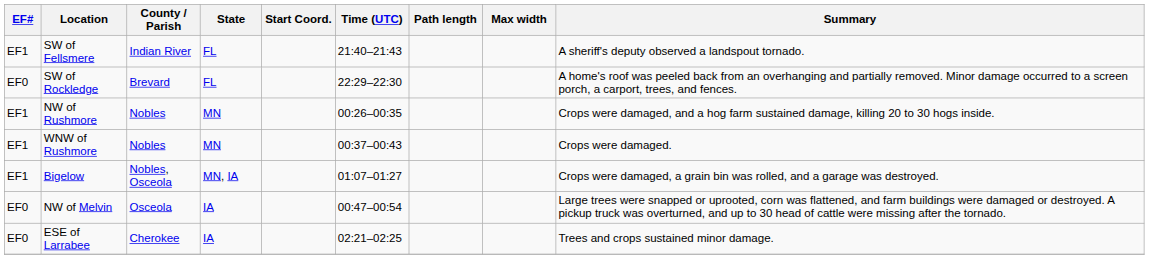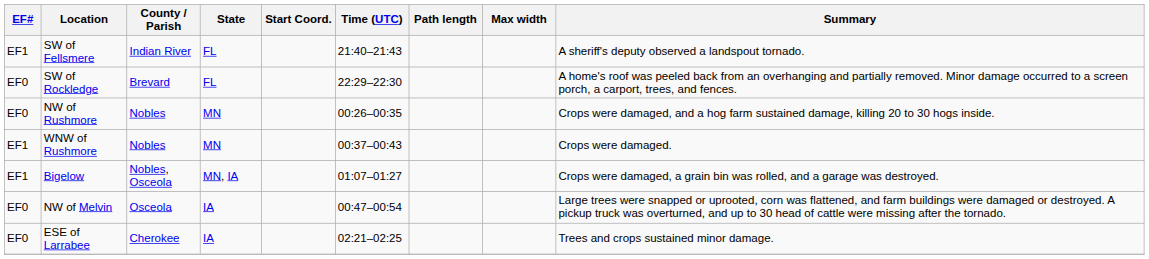(18, 113) EF1 -> (18, 113) EF0
